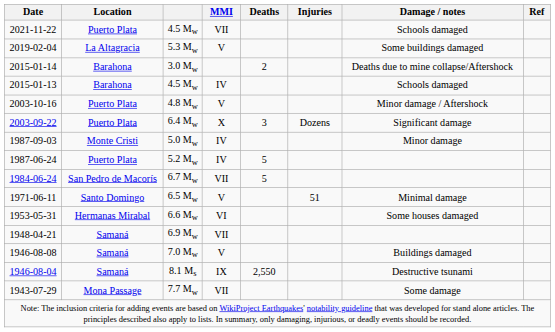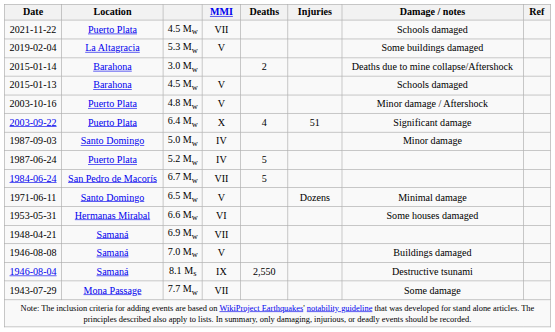(221, 85) IV -> (221, 85) V
(264, 122) 3 -> (264, 122) 4
(315, 122) Dozens -> (315, 122) 51
(112, 141) Monte Cristi -> (112, 141) Santo Domingo
(315, 197) 51 -> (315, 197) Dozens
